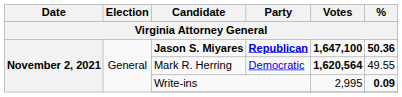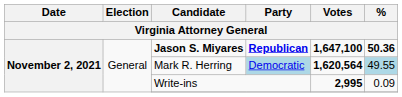(276, 65) no background -> (276, 65) lightblue background
(381, 65) no background -> (381, 65) lightblue background
(348, 83) normal -> (348, 83) bold
(384, 83) bold -> (384, 83) normal
